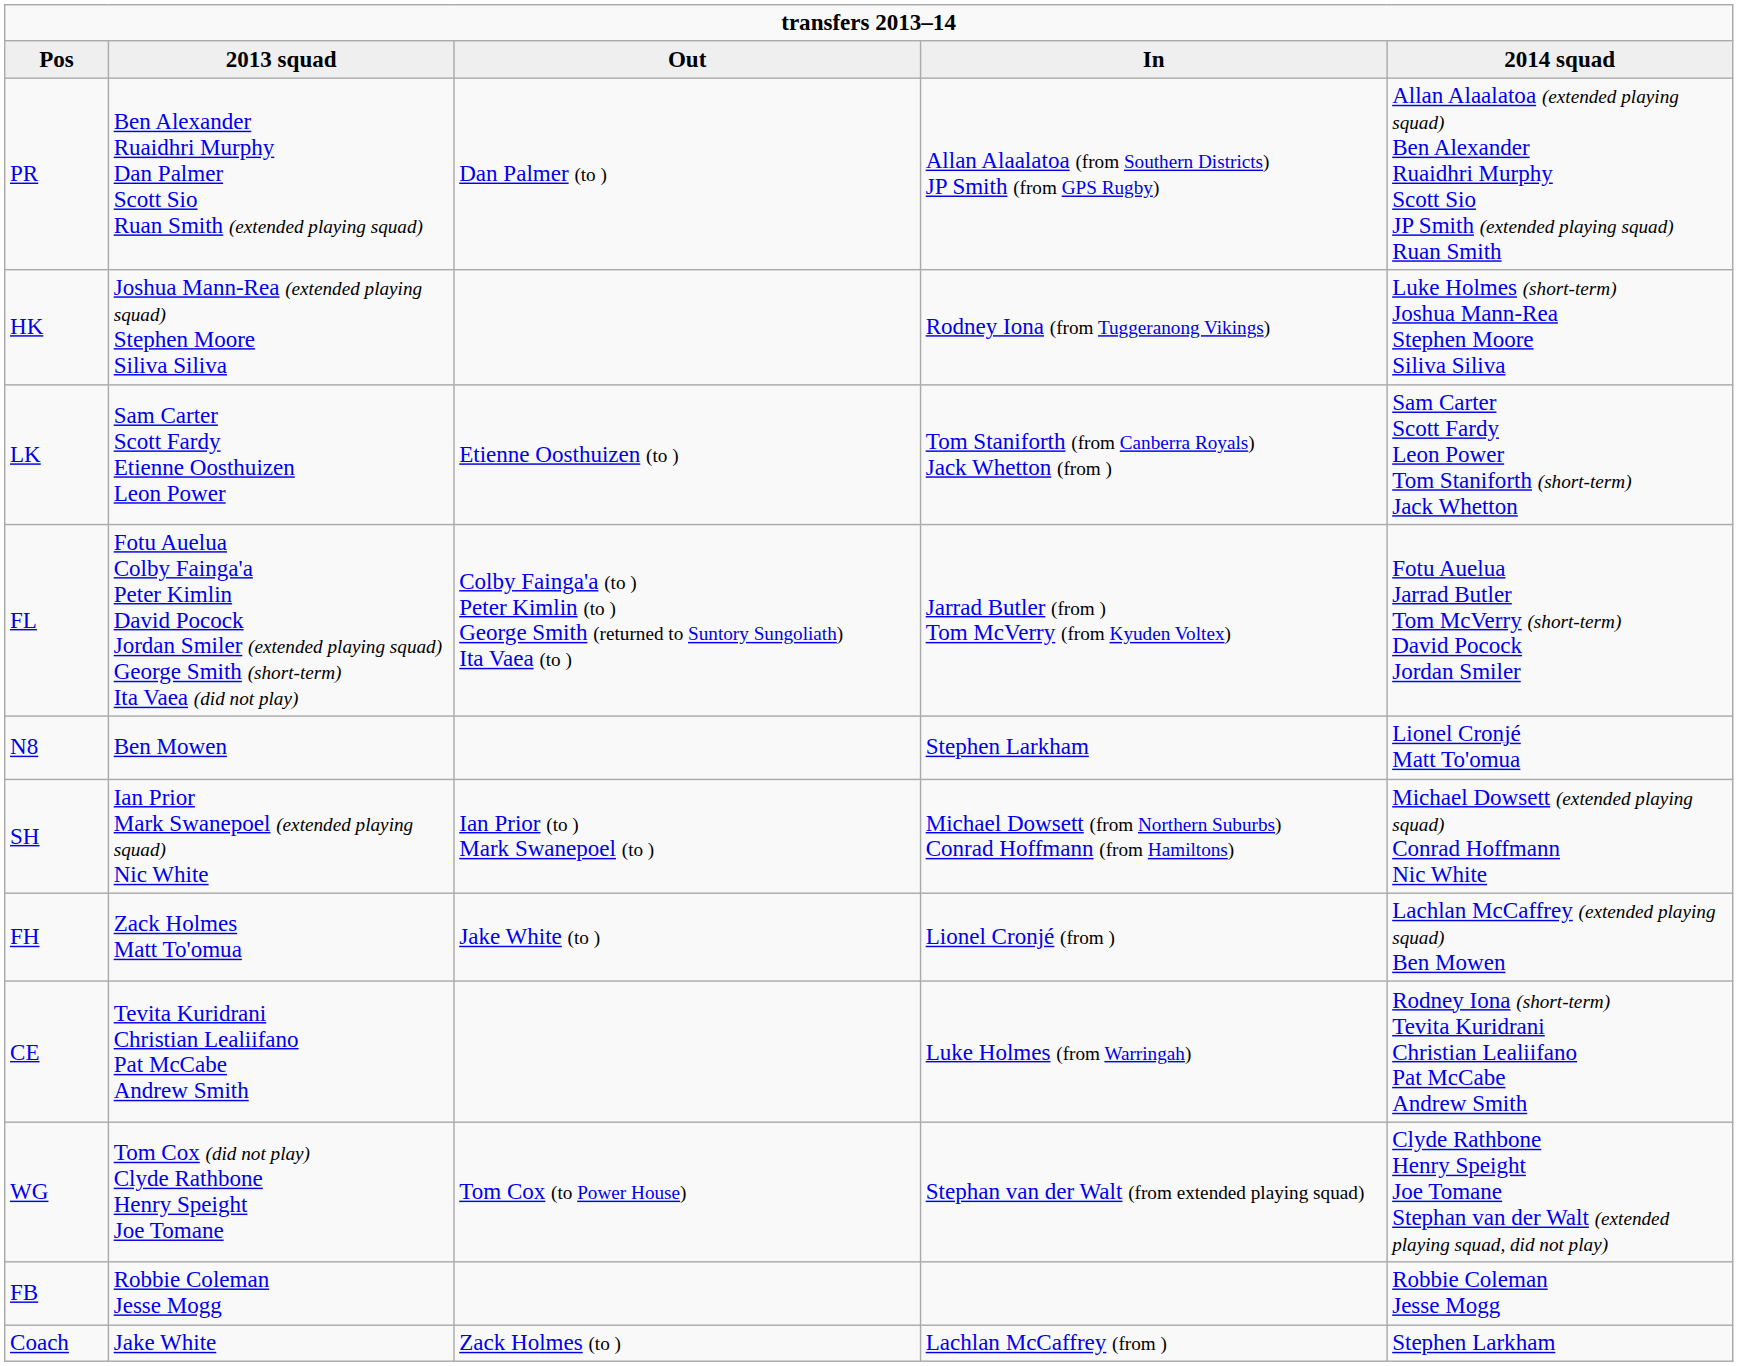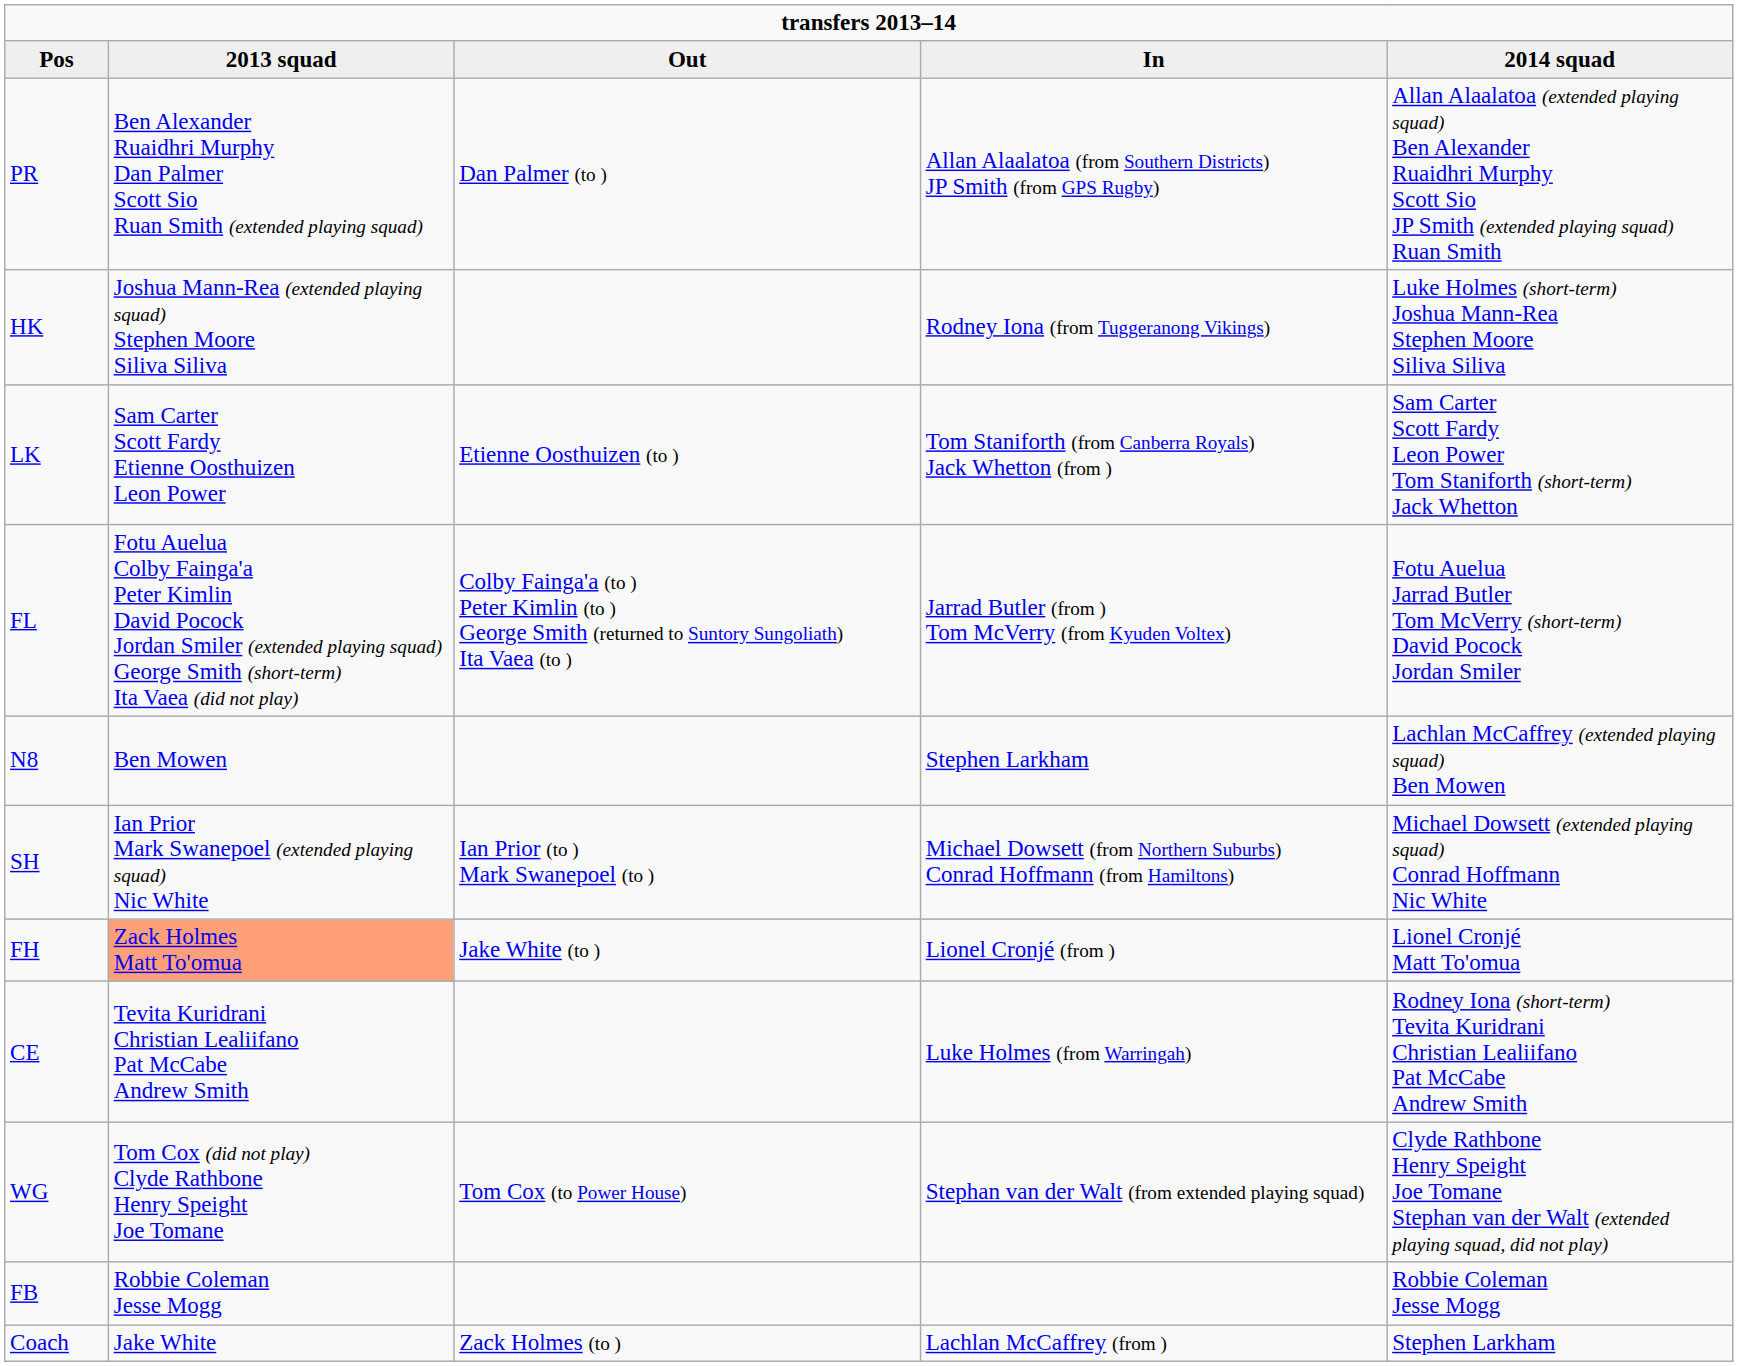(1456, 747) Lionel Cronjé Matt To'omua -> (1554, 760) Lachlan McCaffrey (extended playing squad) Ben Mowen
(178, 937) no background -> (178, 950) lightsalmon background
(1554, 937) Lachlan McCaffrey (extended playing squad) Ben Mowen -> (1456, 950) Lionel Cronjé Matt To'omua
